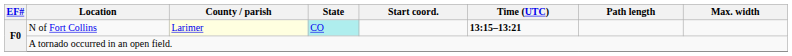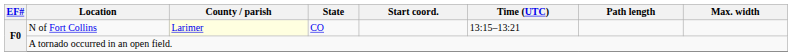(317, 28) paleturquoise background -> (317, 28) no background
(495, 28) bold -> (495, 28) normal
